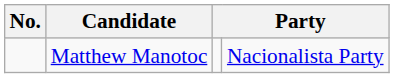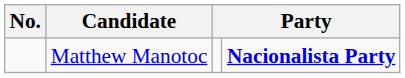(305, 55) normal -> (311, 55) bold
